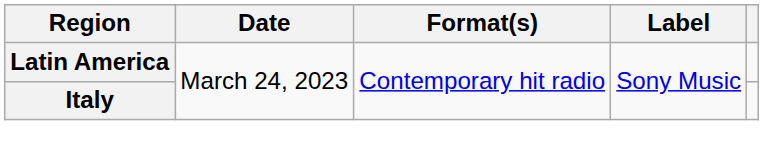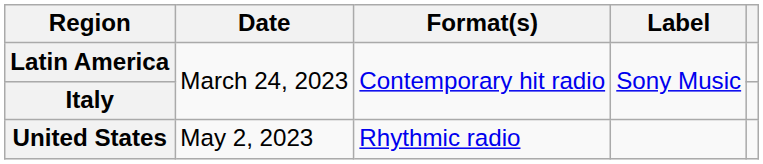+ row: (90, 138)
